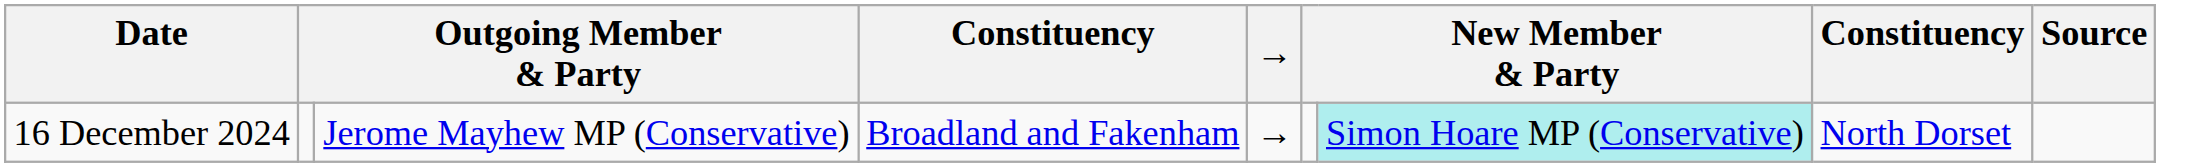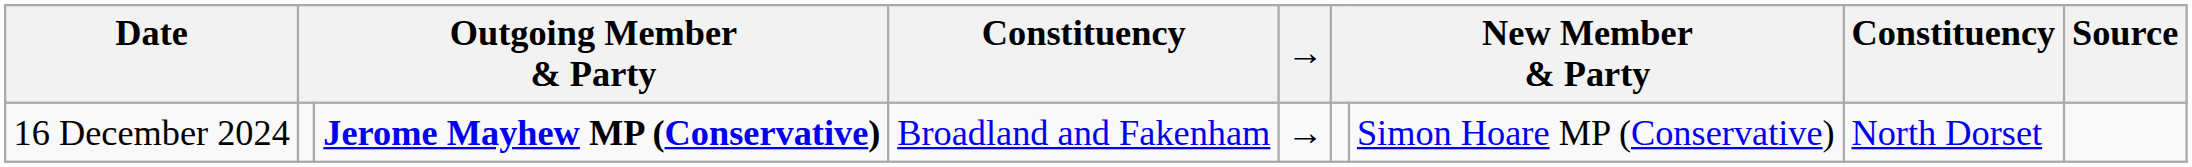(586, 131) normal -> (602, 131) bold
(1565, 131) paleturquoise background -> (1596, 131) no background
